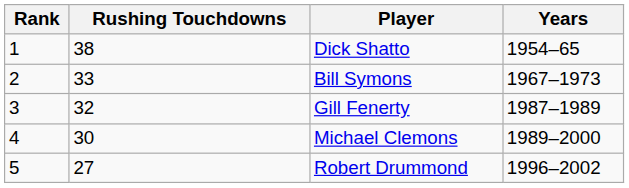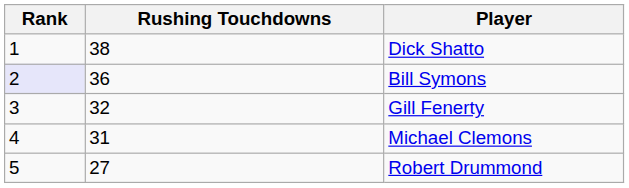- column: (563, 19)
(14, 78) no background -> (14, 78) lavender background
(84, 78) 33 -> (100, 78) 36
(84, 138) 30 -> (100, 138) 31
